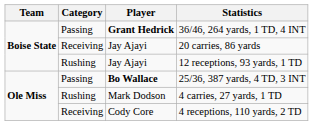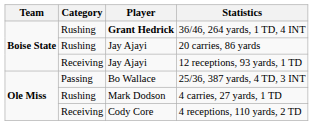(77, 29) Passing -> (78, 29) Rushing
(82, 46) Receiving -> (78, 46) Rushing
(78, 62) Rushing -> (82, 62) Receiving
(133, 79) bold -> (132, 79) normal
